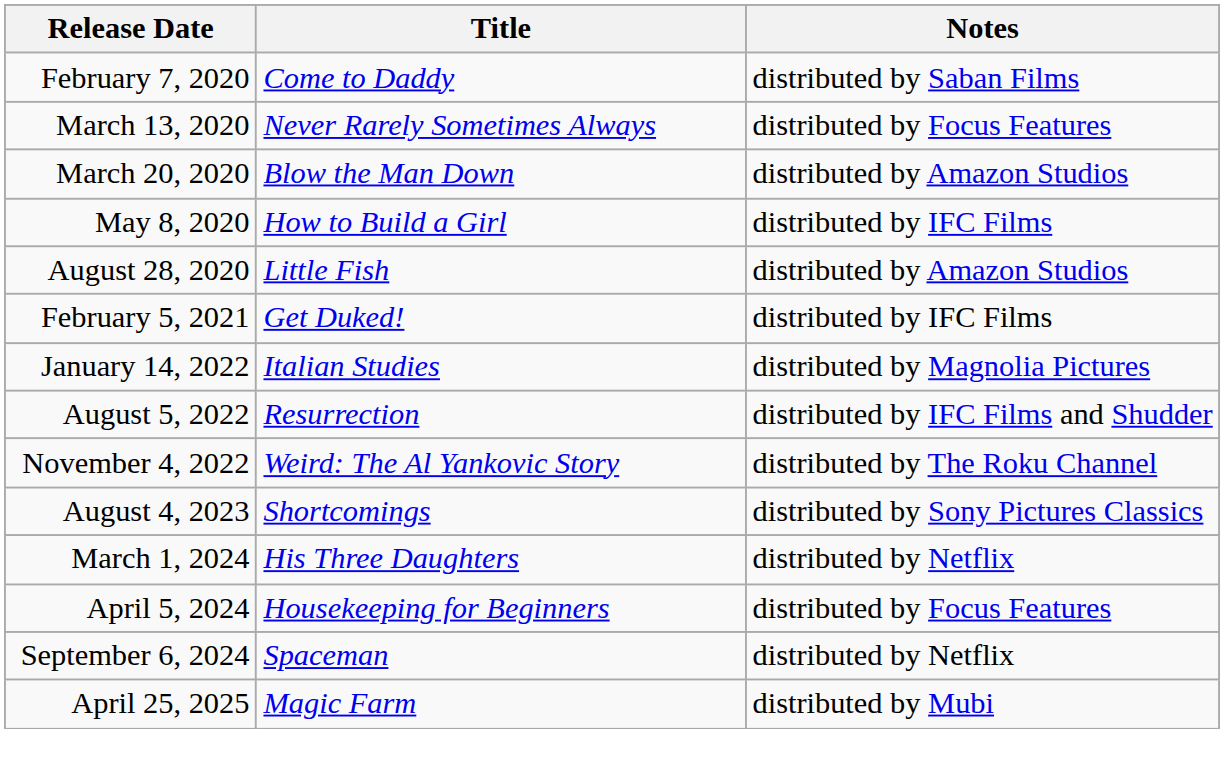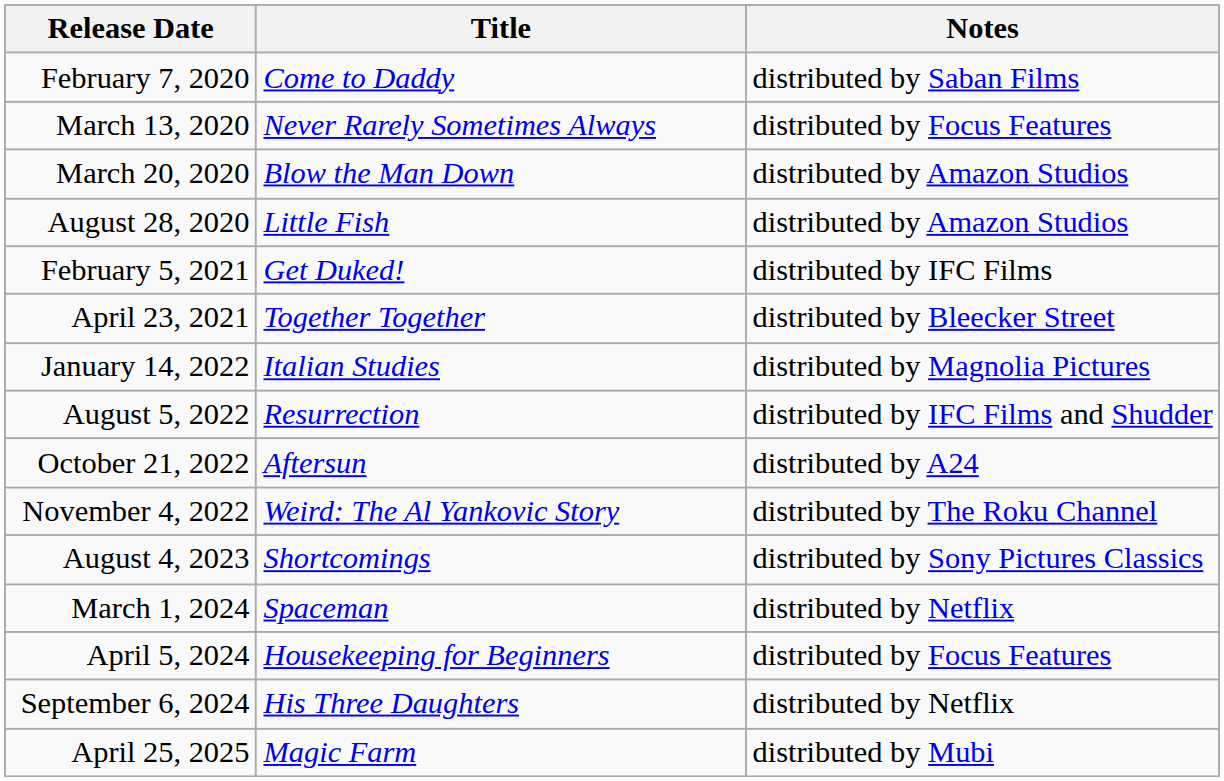- row: (172, 221)
+ row: (160, 317)
+ row: (144, 462)
(391, 558) His Three Daughters -> (326, 607) Spaceman
(326, 655) Spaceman -> (391, 703) His Three Daughters
